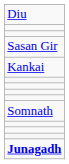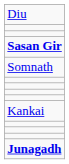(32, 46) normal -> (35, 46) bold
(26, 67) Kankai -> (30, 67) Somnath
(30, 110) Somnath -> (26, 110) Kankai
